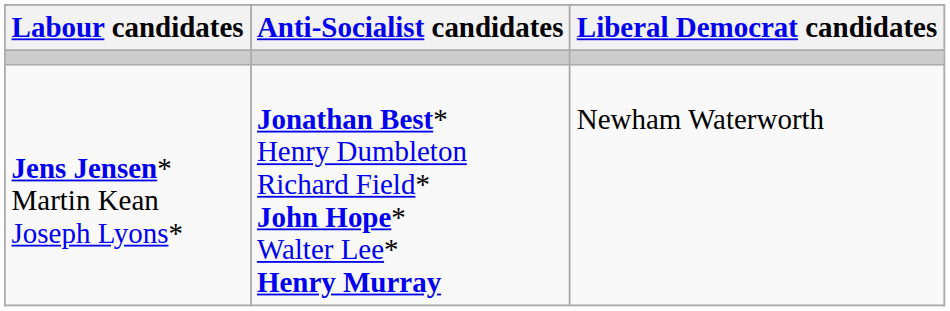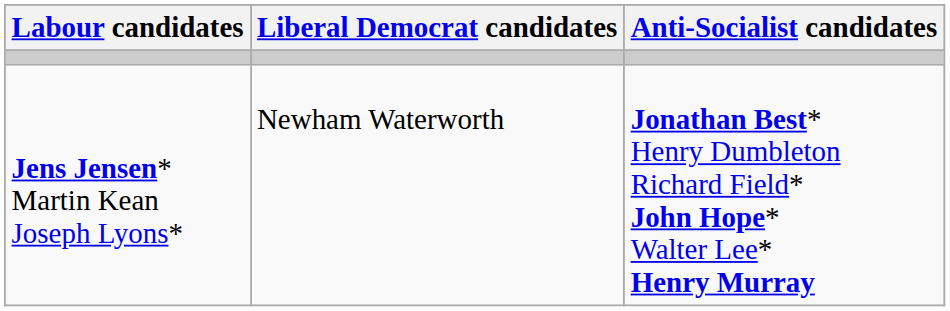columns swapped: (410, 27) <-> (757, 27)
